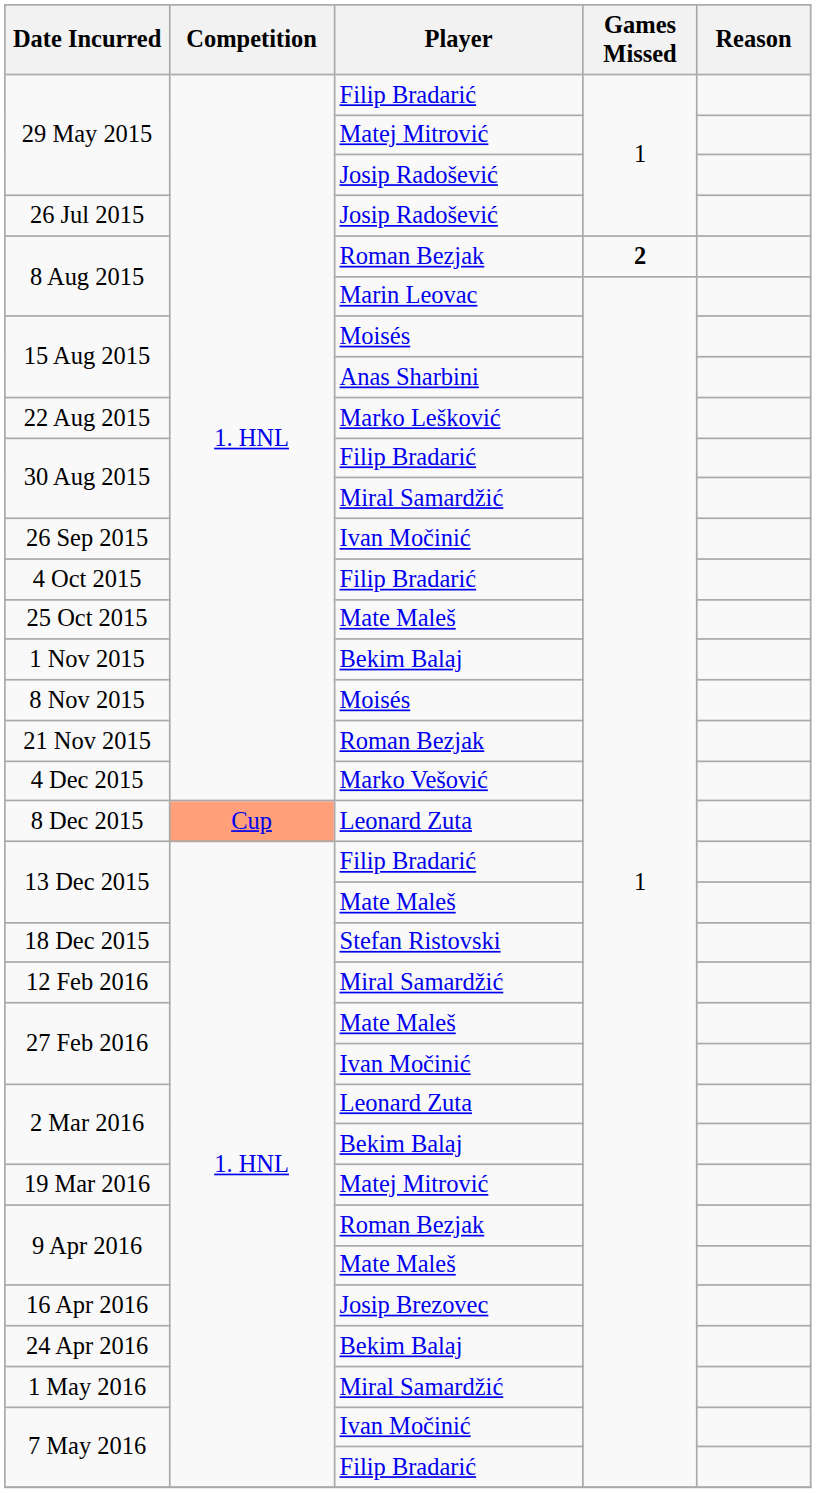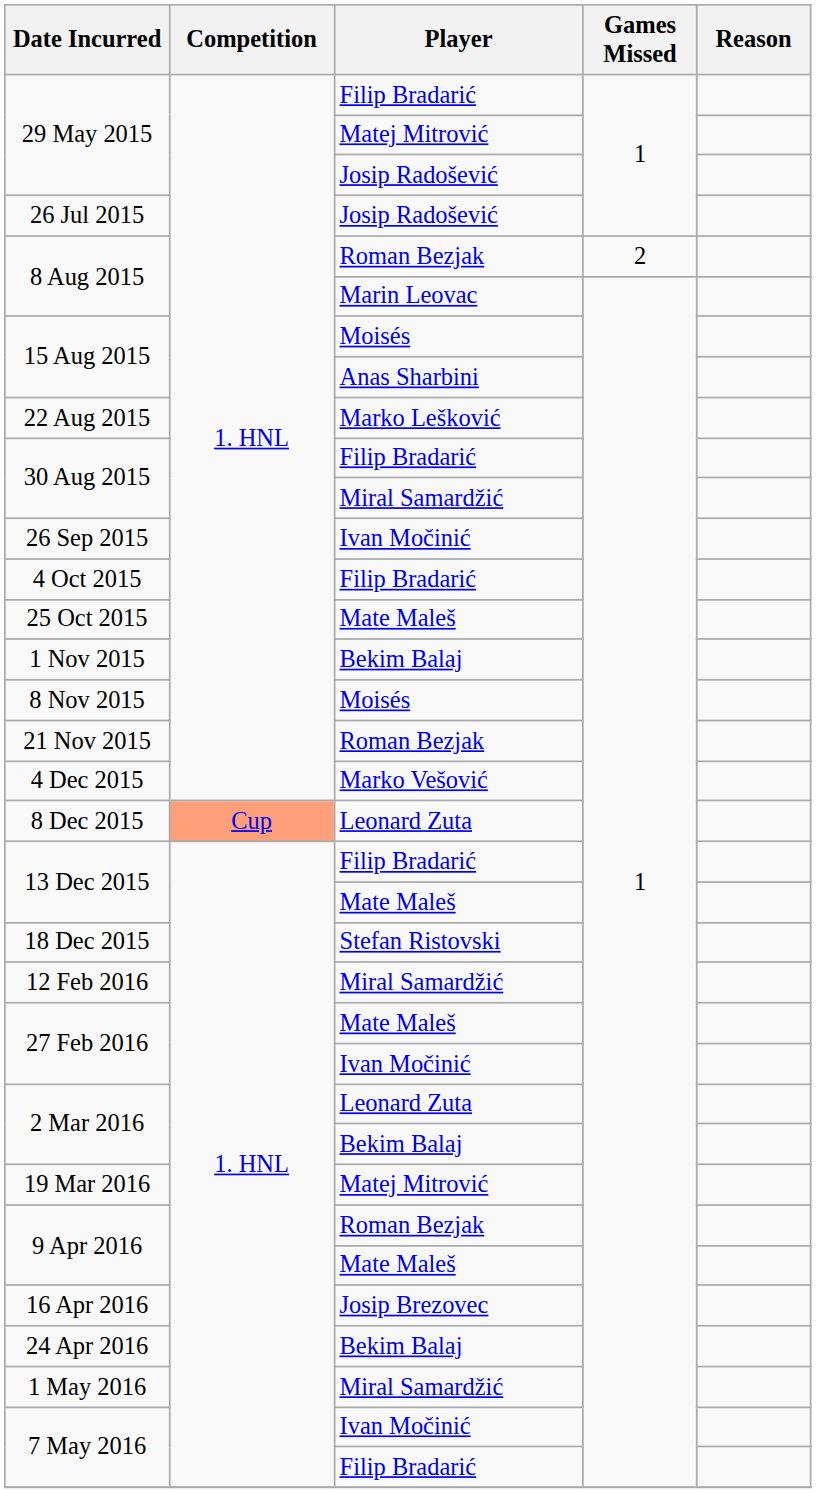(640, 255) bold -> (640, 255) normal
